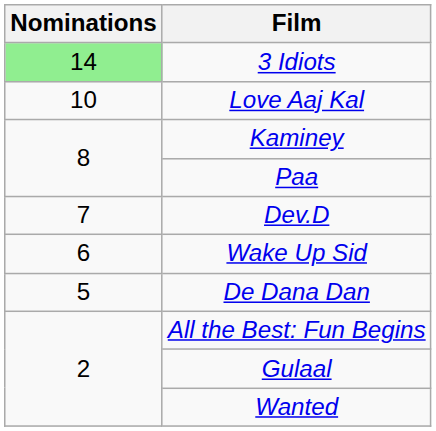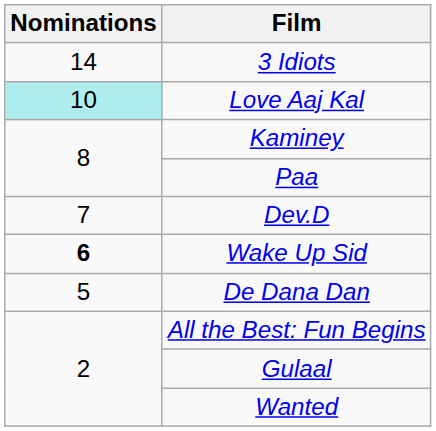(83, 61) lightgreen background -> (83, 61) no background
(83, 100) no background -> (83, 100) paleturquoise background
(83, 253) normal -> (83, 253) bold
